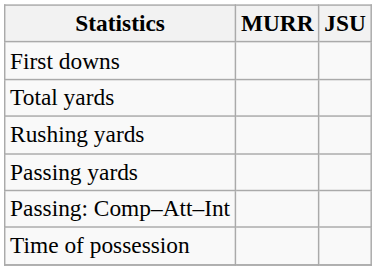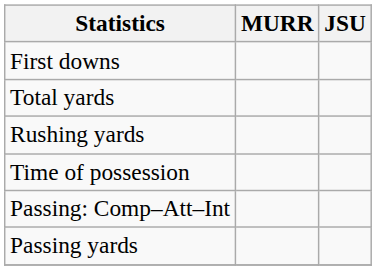rows swapped: (74, 171) <-> (100, 245)
